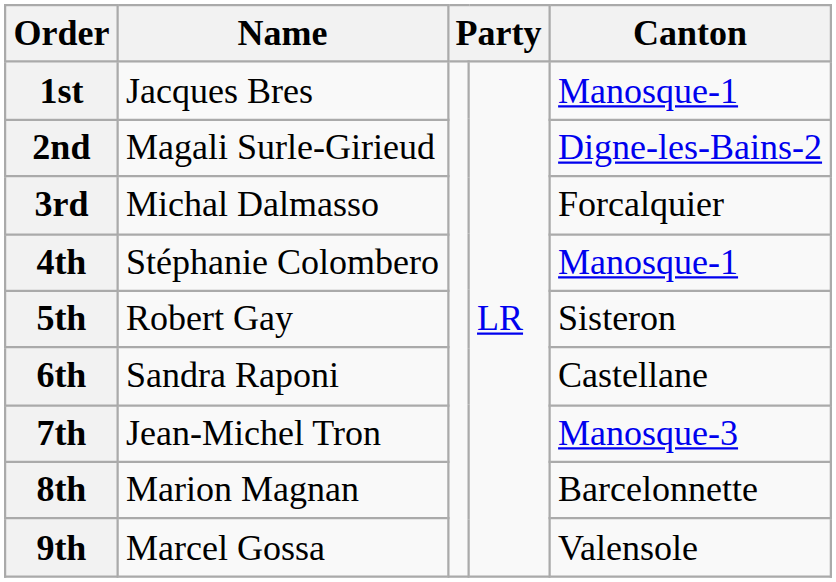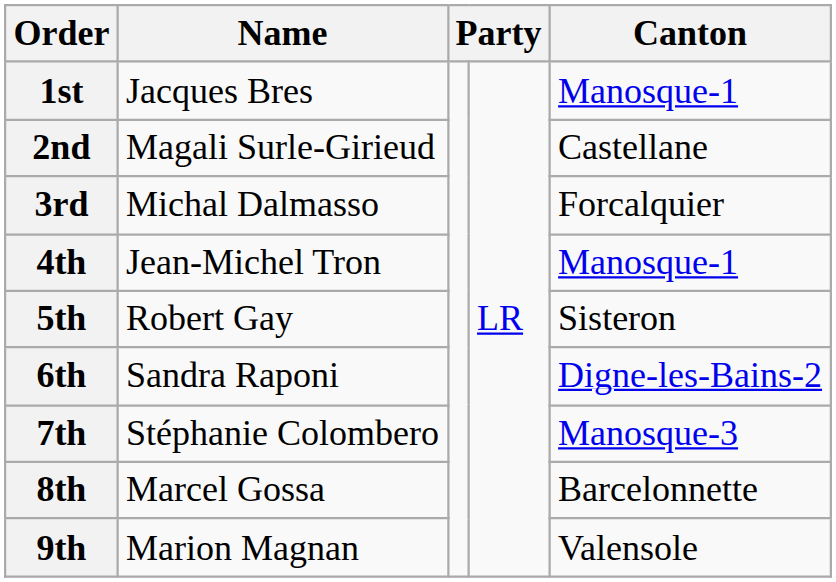(690, 147) Digne-les-Bains-2 -> (633, 147) Castellane
(282, 261) Stéphanie Colombero -> (253, 261) Jean-Michel Tron
(633, 375) Castellane -> (690, 375) Digne-les-Bains-2
(253, 432) Jean-Michel Tron -> (282, 432) Stéphanie Colombero
(242, 489) Marion Magnan -> (225, 489) Marcel Gossa
(225, 546) Marcel Gossa -> (242, 546) Marion Magnan
